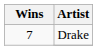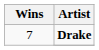(73, 34) normal -> (74, 34) bold
